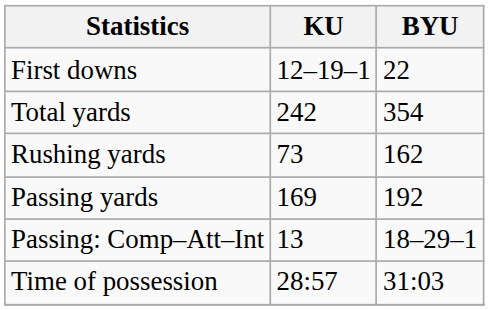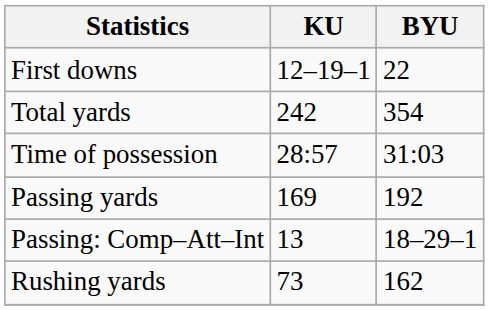rows swapped: (88, 154) <-> (114, 282)
